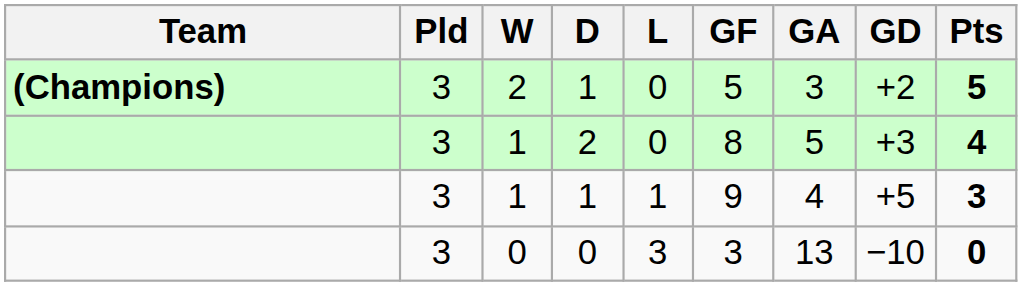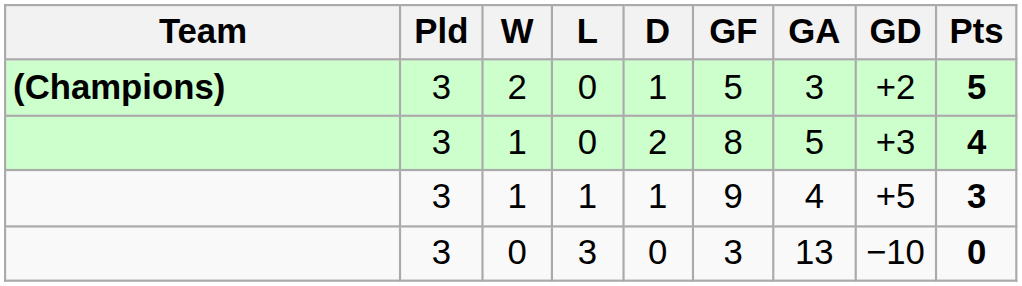columns swapped: (587, 32) <-> (658, 32)
